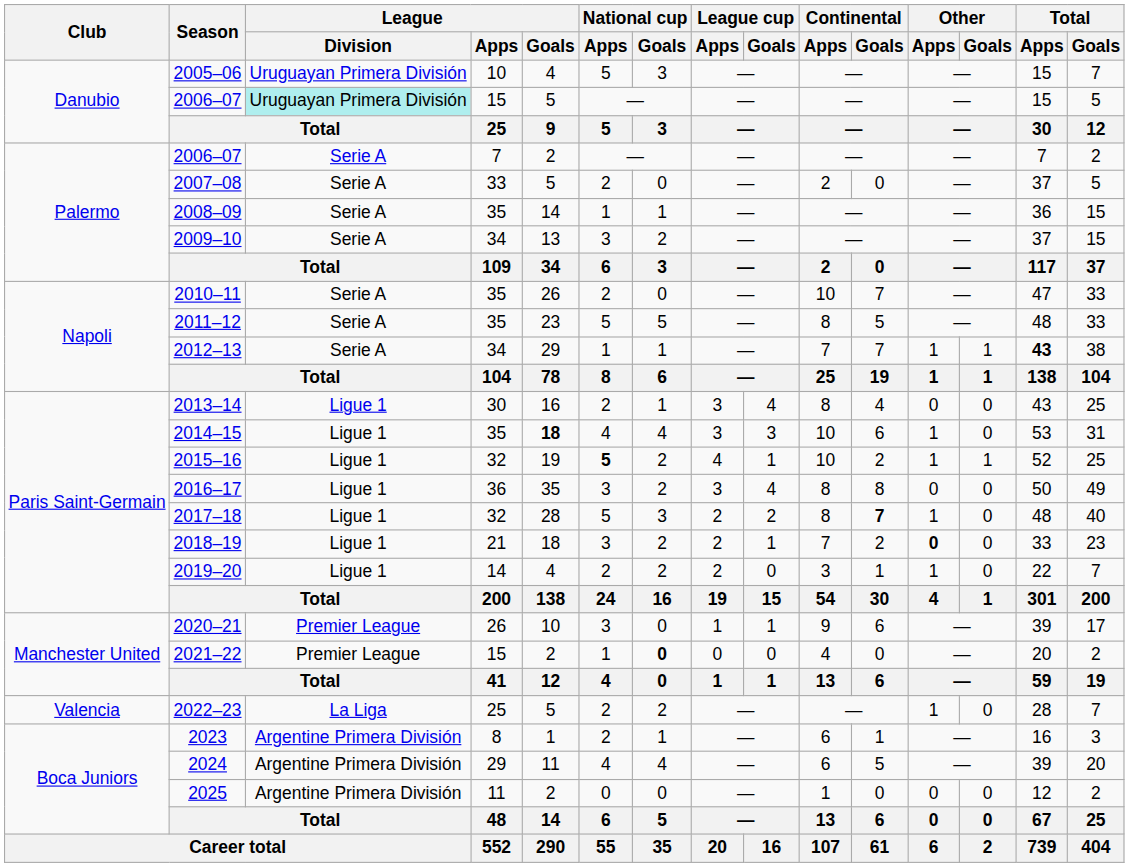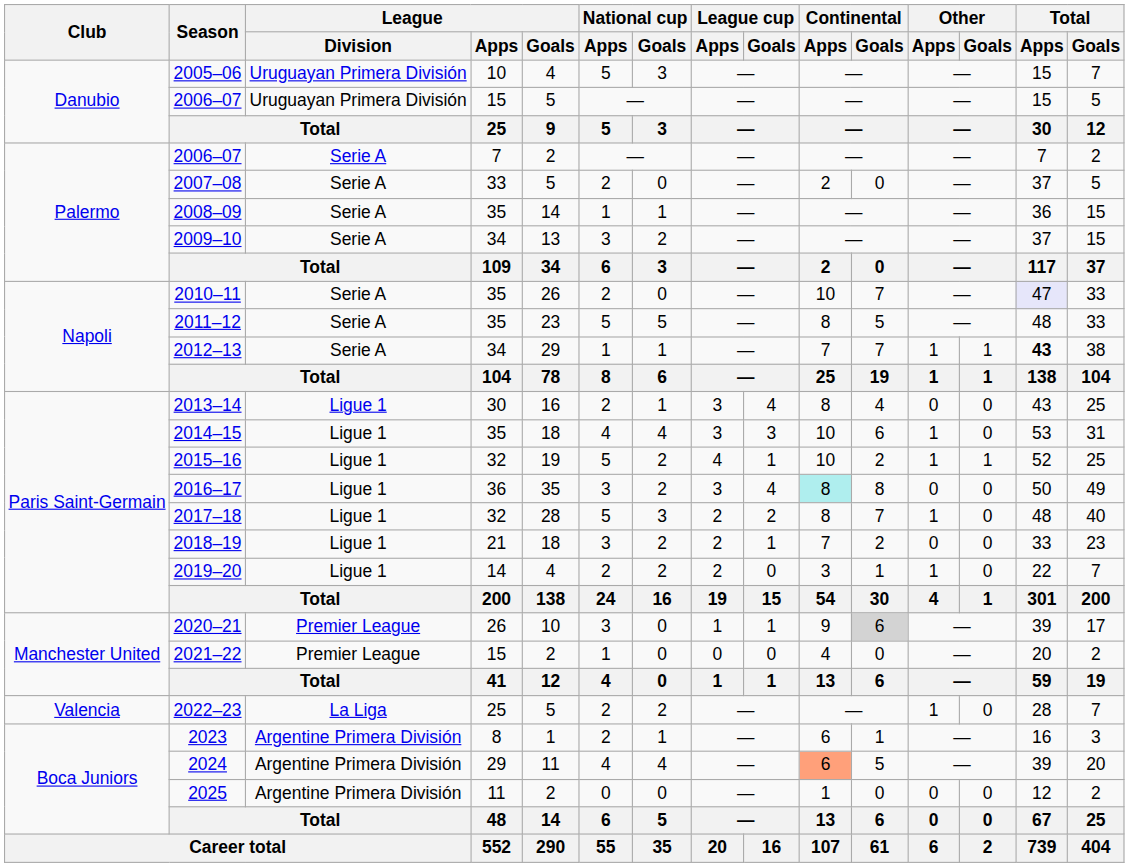(358, 101) paleturquoise background -> (358, 101) no background
(1042, 294) no background -> (1042, 294) lavender background
(551, 433) bold -> (551, 433) normal
(606, 460) bold -> (606, 460) normal
(826, 488) no background -> (826, 488) paleturquoise background
(880, 516) bold -> (880, 516) normal
(934, 543) bold -> (934, 543) normal
(880, 626) no background -> (880, 626) lightgrey background
(662, 654) bold -> (662, 654) normal
(826, 765) no background -> (826, 765) lightsalmon background
